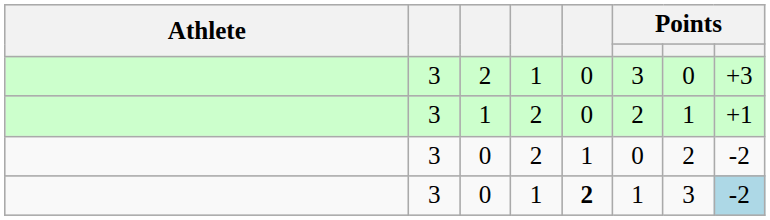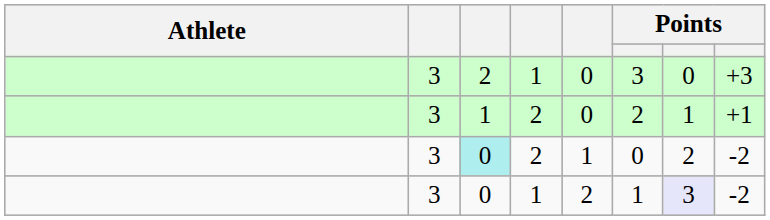(485, 155) no background -> (485, 155) paleturquoise background
(587, 195) bold -> (587, 195) normal
(688, 195) no background -> (688, 195) lavender background
(739, 195) lightblue background -> (739, 195) no background
